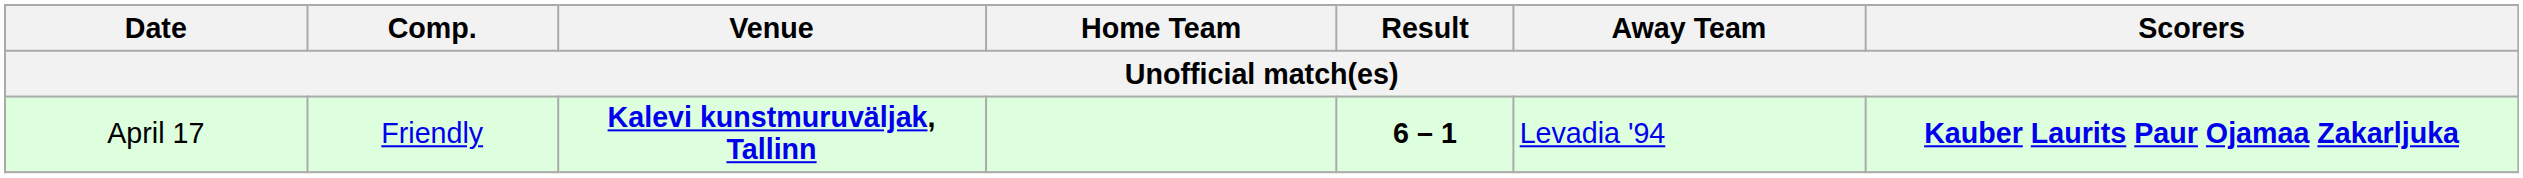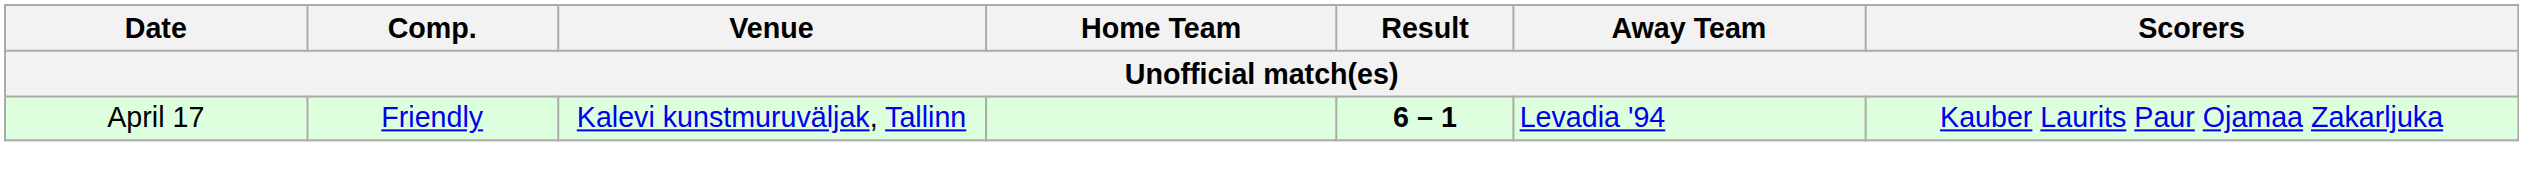(772, 134) bold -> (772, 119) normal
(2192, 134) bold -> (2192, 119) normal
